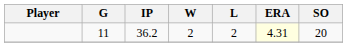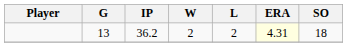(103, 32) 11 -> (103, 32) 13
(321, 32) 20 -> (321, 32) 18
